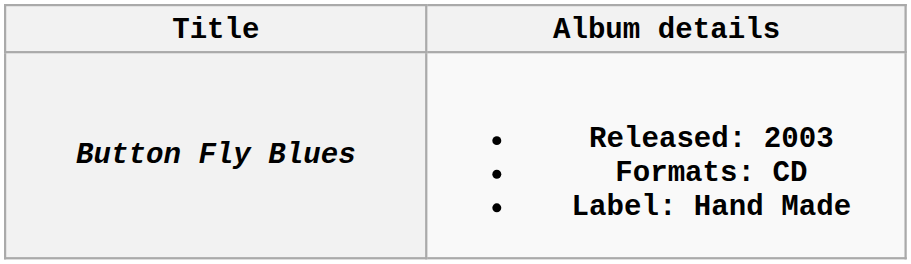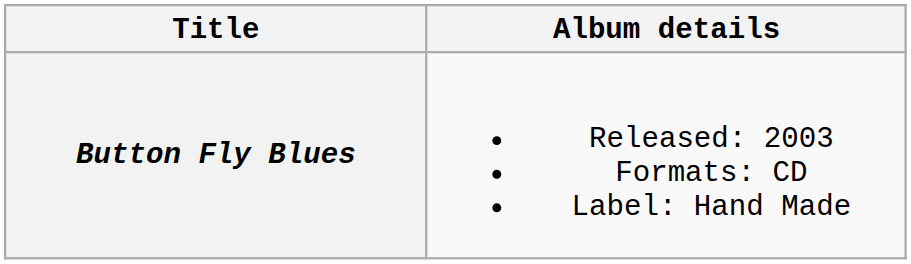(667, 173) bold -> (667, 173) normal
